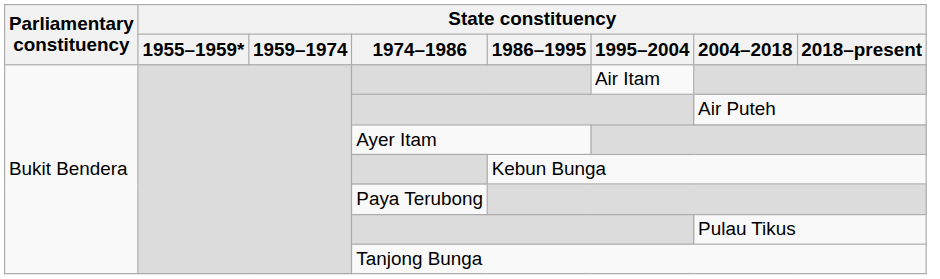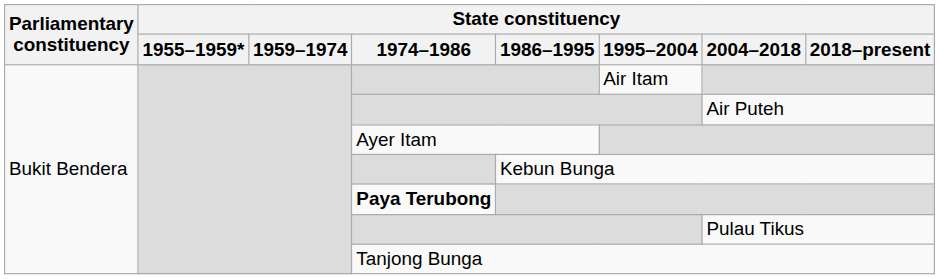(420, 199) normal -> (424, 199) bold
